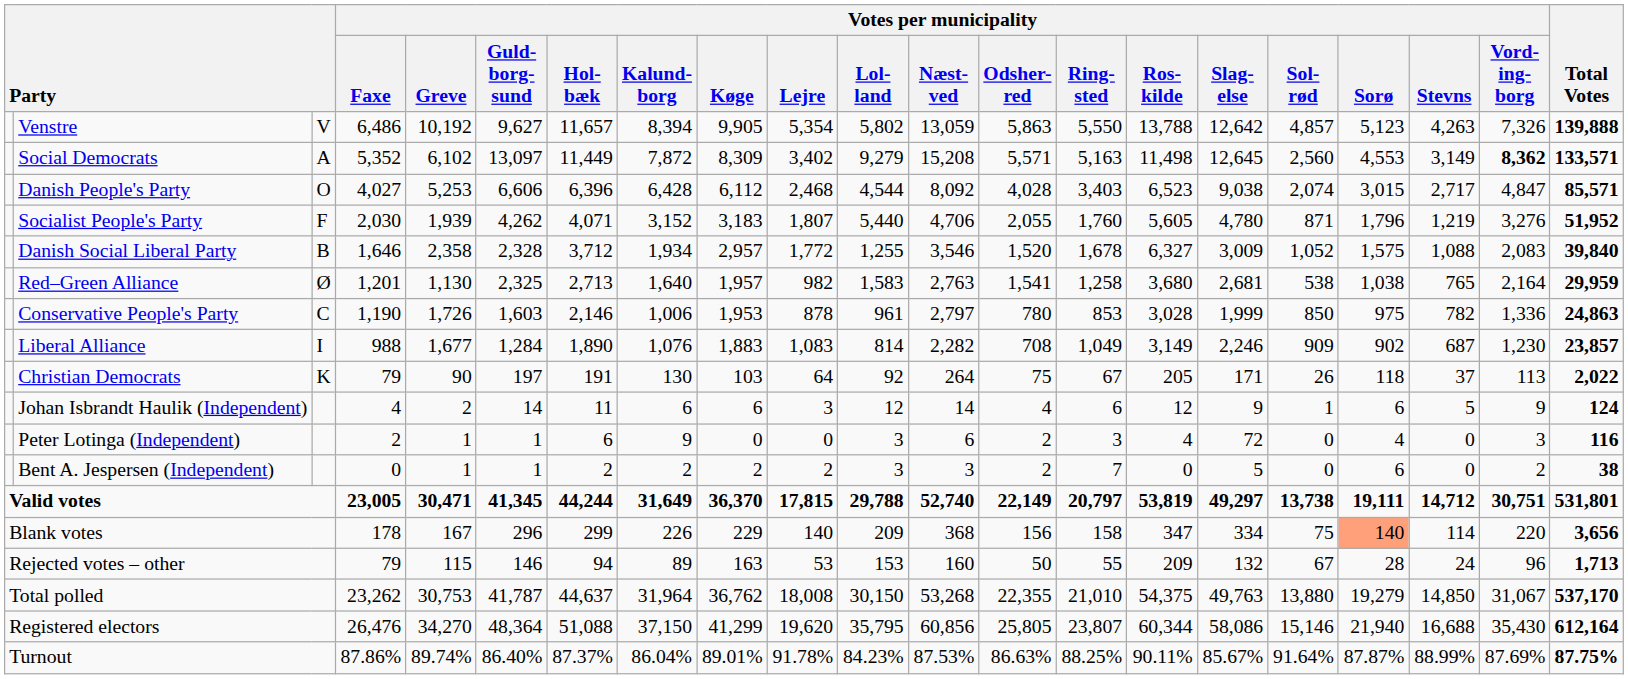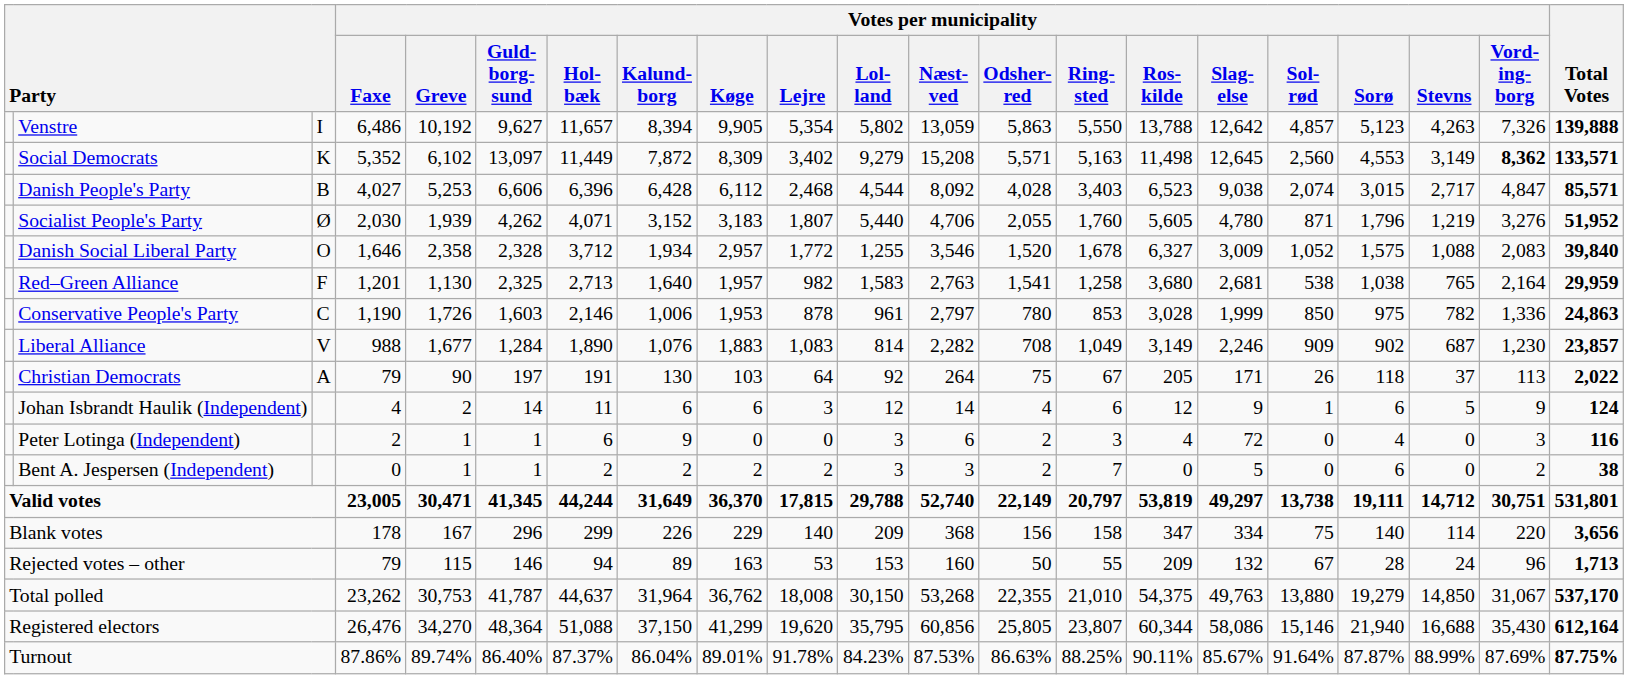(324, 126) V -> (320, 126) I
(324, 158) A -> (324, 158) K
(324, 189) O -> (323, 189) B
(322, 220) F -> (324, 220) Ø
(323, 251) B -> (324, 251) O
(324, 282) Ø -> (322, 282) F
(320, 345) I -> (324, 345) V
(324, 376) K -> (324, 376) A
(1390, 532) lightsalmon background -> (1390, 532) no background
